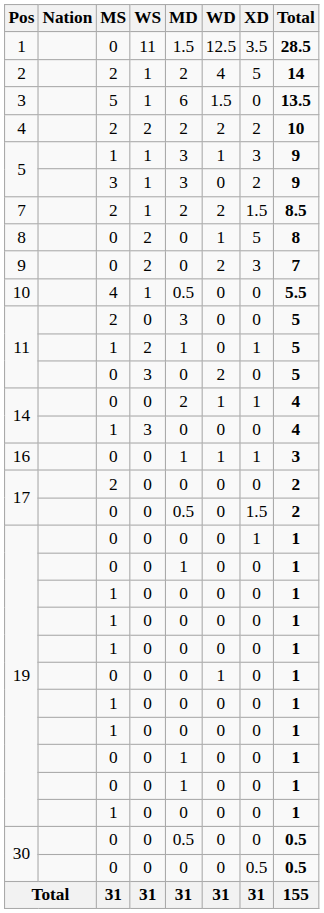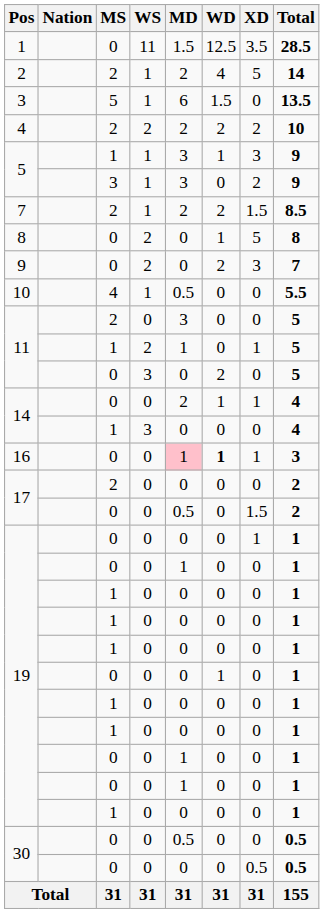(183, 456) no background -> (183, 456) pink background
(221, 456) normal -> (221, 456) bold
